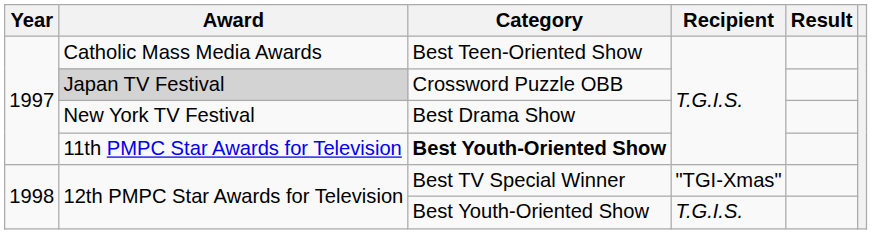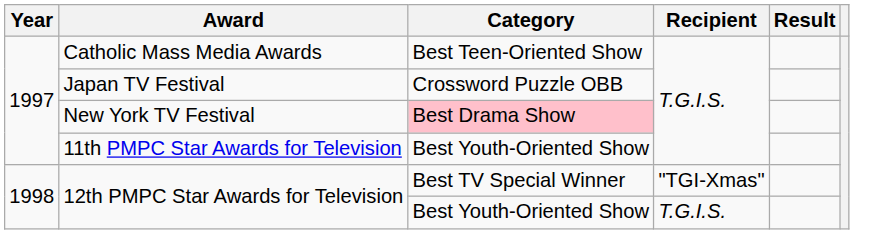(144, 84) lightgrey background -> (144, 84) no background
(494, 116) no background -> (494, 116) pink background
(539, 148) bold -> (531, 148) normal
